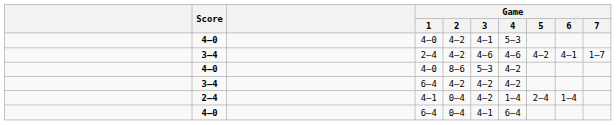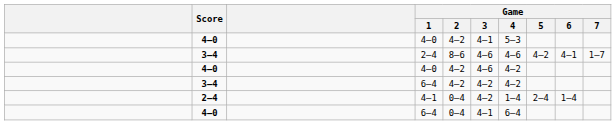(457, 55) 4–2 -> (457, 55) 8–6
(457, 69) 8–6 -> (457, 69) 4–2
(485, 69) 5–3 -> (485, 69) 4–6
